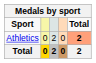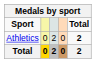(79, 38) lightsalmon background -> (79, 38) no background
